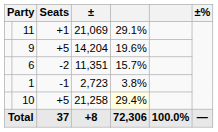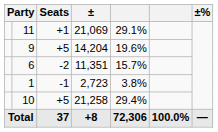(131, 100) lightyellow background -> (131, 100) no background
